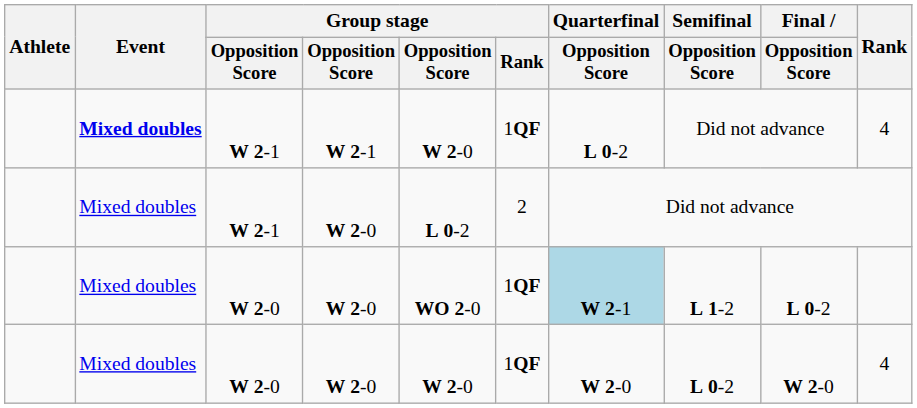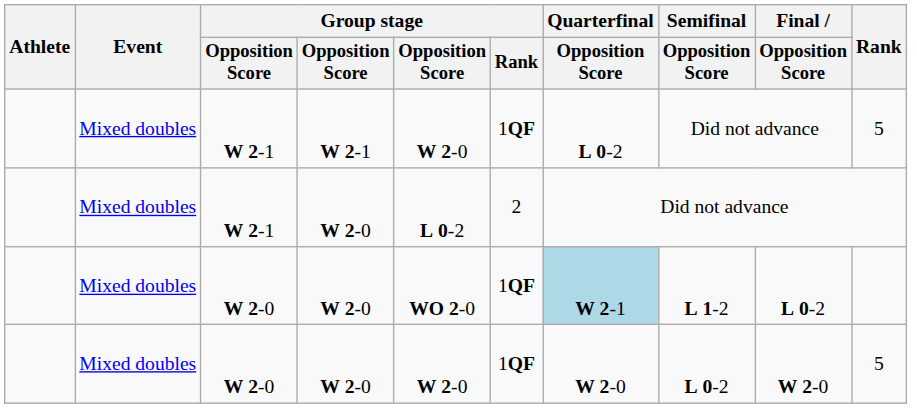(141, 128) bold -> (138, 128) normal
(884, 128) 4 -> (879, 128) 5
(884, 364) 4 -> (879, 364) 5
